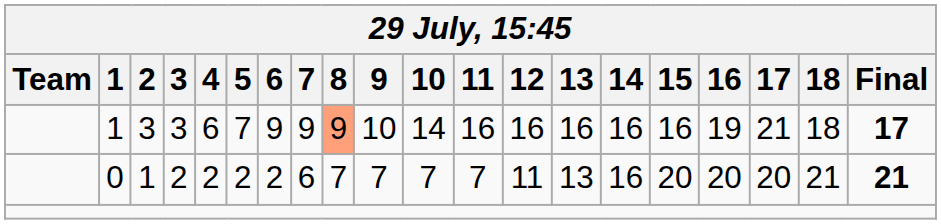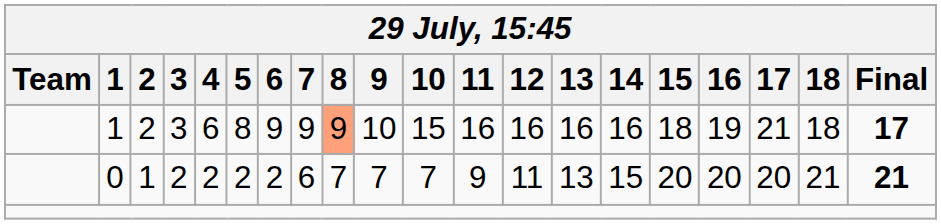(147, 128) 3 -> (147, 128) 2
(243, 128) 7 -> (243, 128) 8
(428, 128) 14 -> (428, 128) 15
(675, 128) 16 -> (675, 128) 18
(478, 178) 7 -> (478, 178) 9
(626, 178) 16 -> (626, 178) 15
